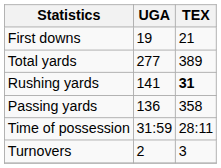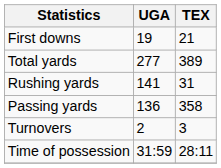(187, 83) bold -> (187, 83) normal
rows swapped: (40, 151) <-> (69, 128)
